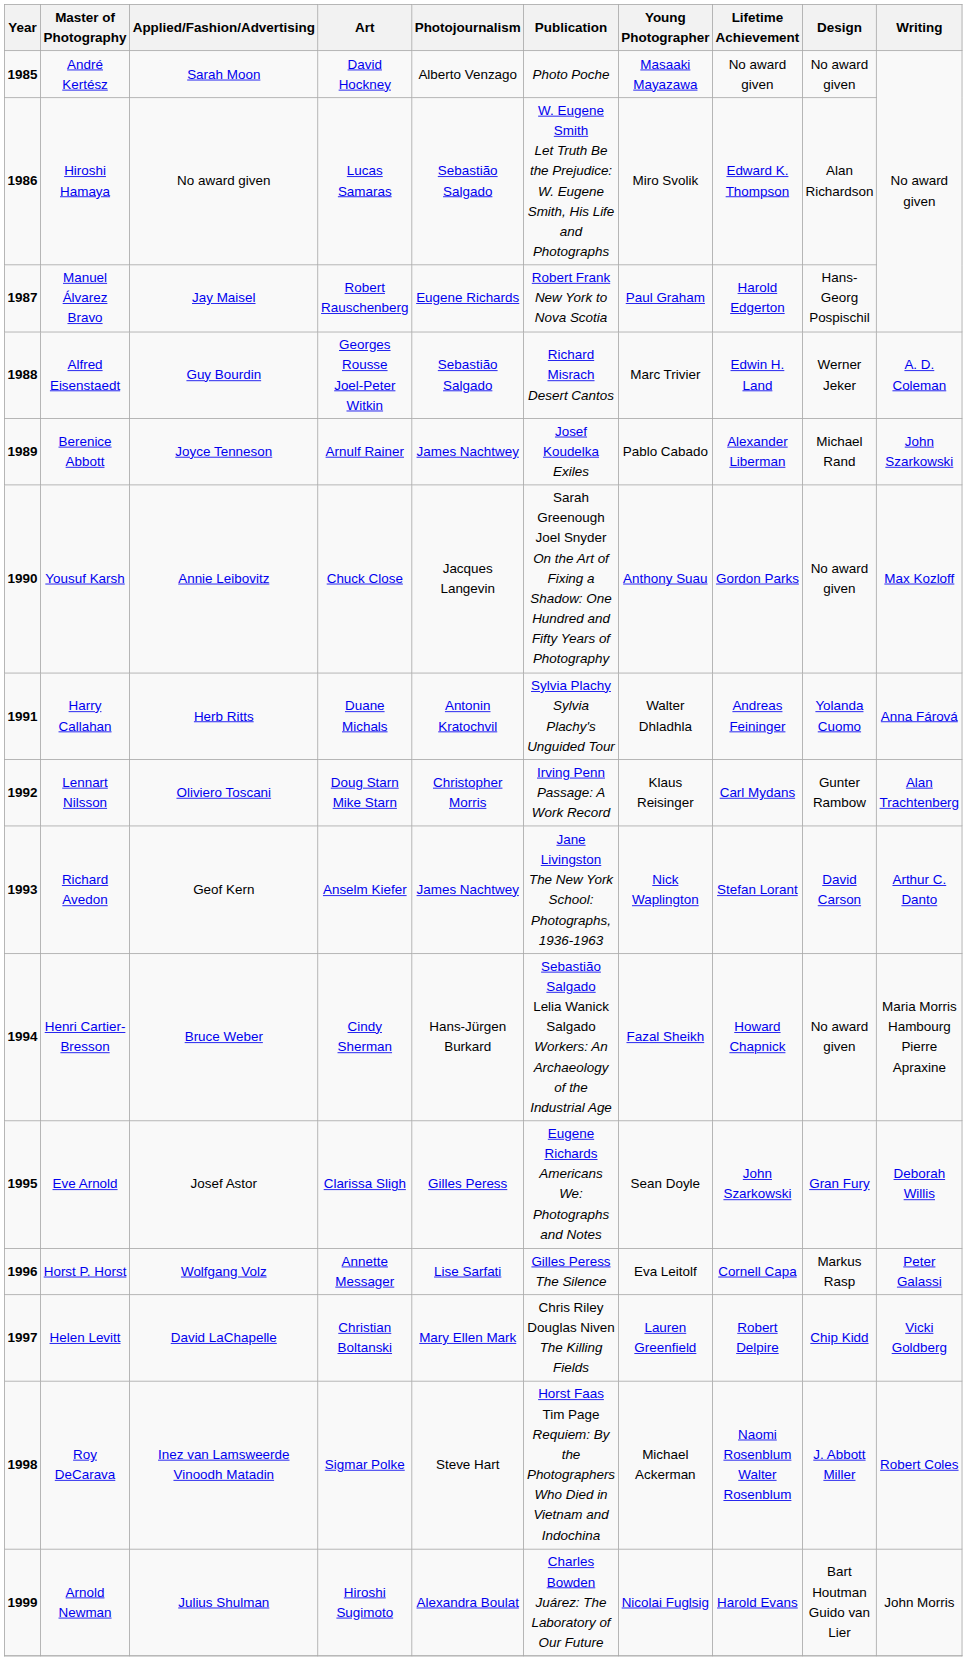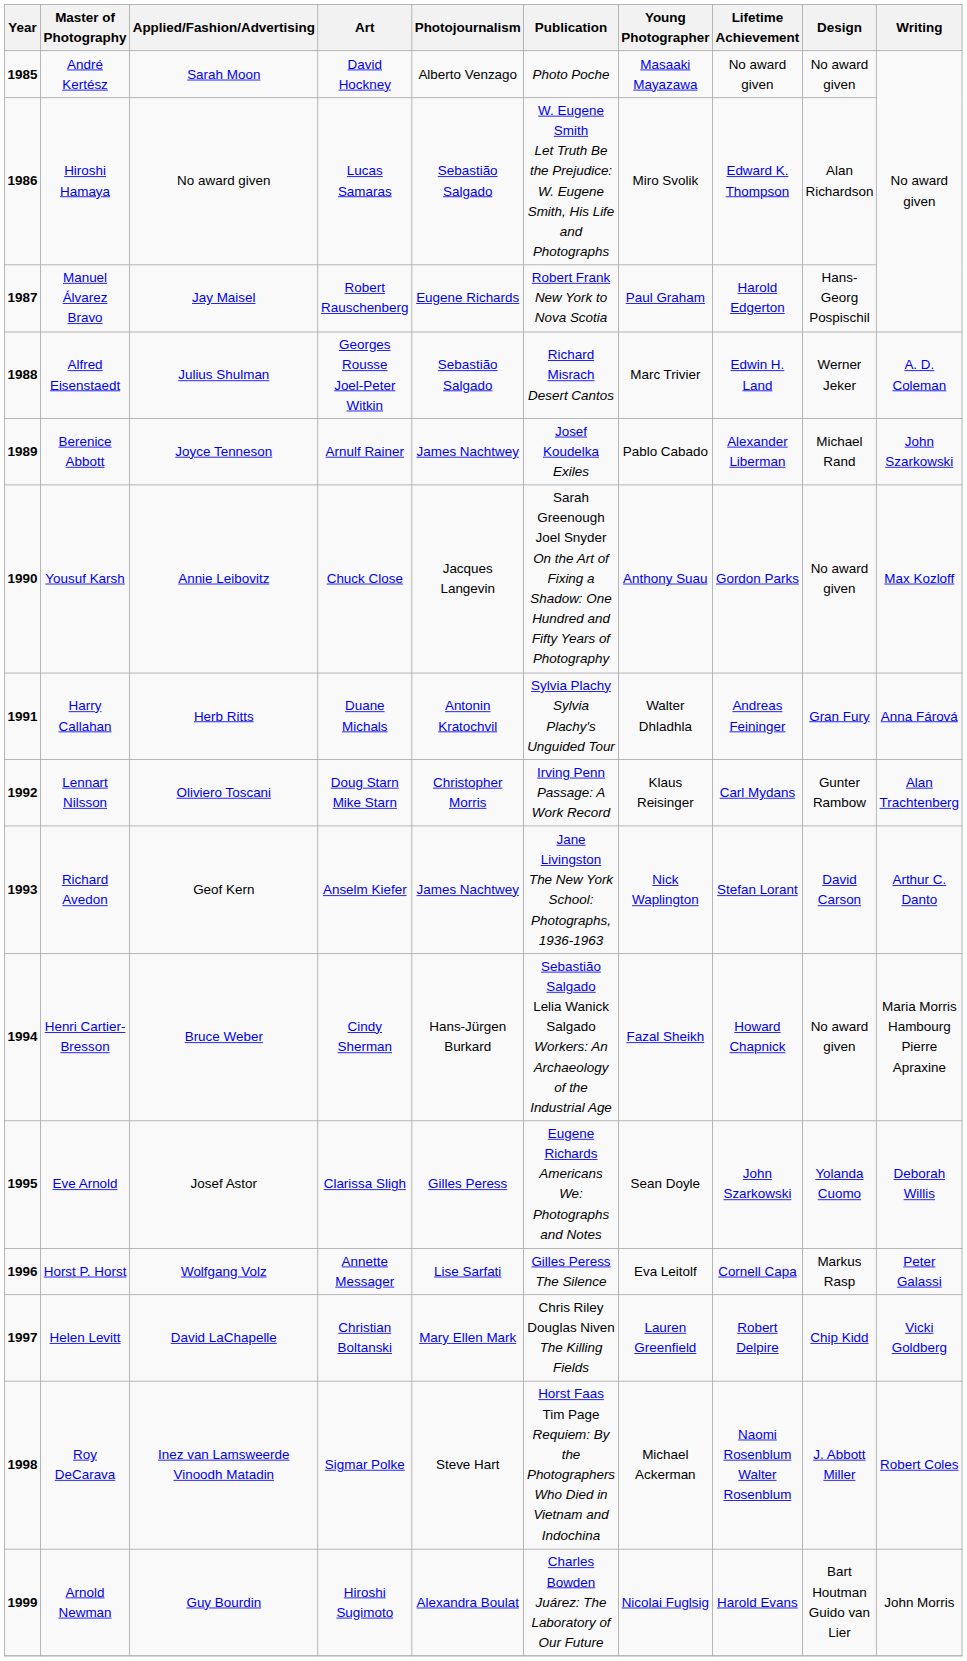(224, 375) Guy Bourdin -> (224, 375) Julius Shulman
(839, 716) Yolanda Cuomo -> (839, 716) Gran Fury
(839, 1184) Gran Fury -> (839, 1184) Yolanda Cuomo
(224, 1602) Julius Shulman -> (224, 1602) Guy Bourdin
